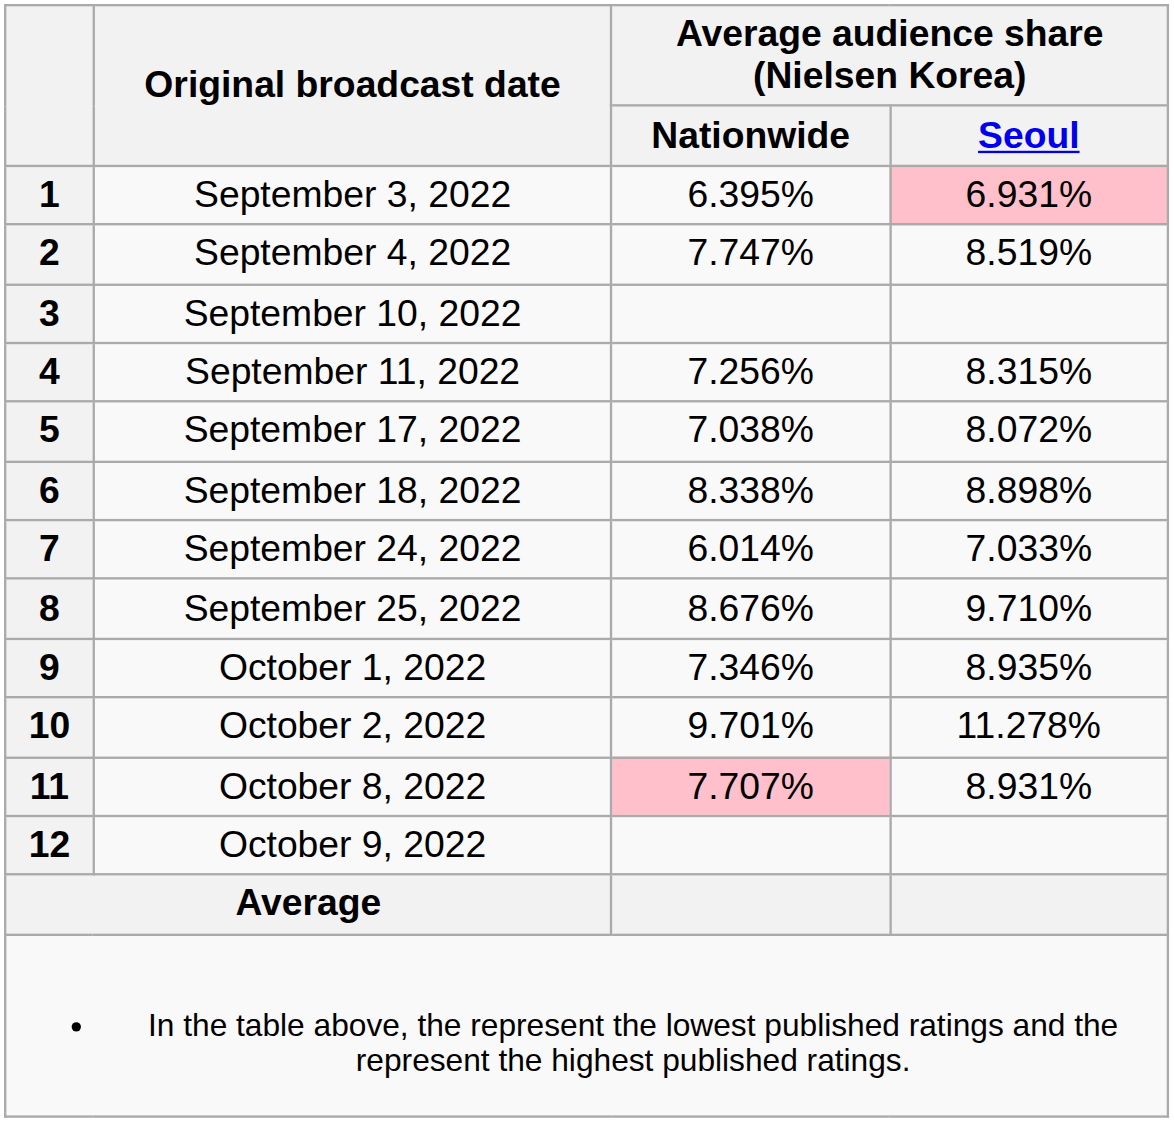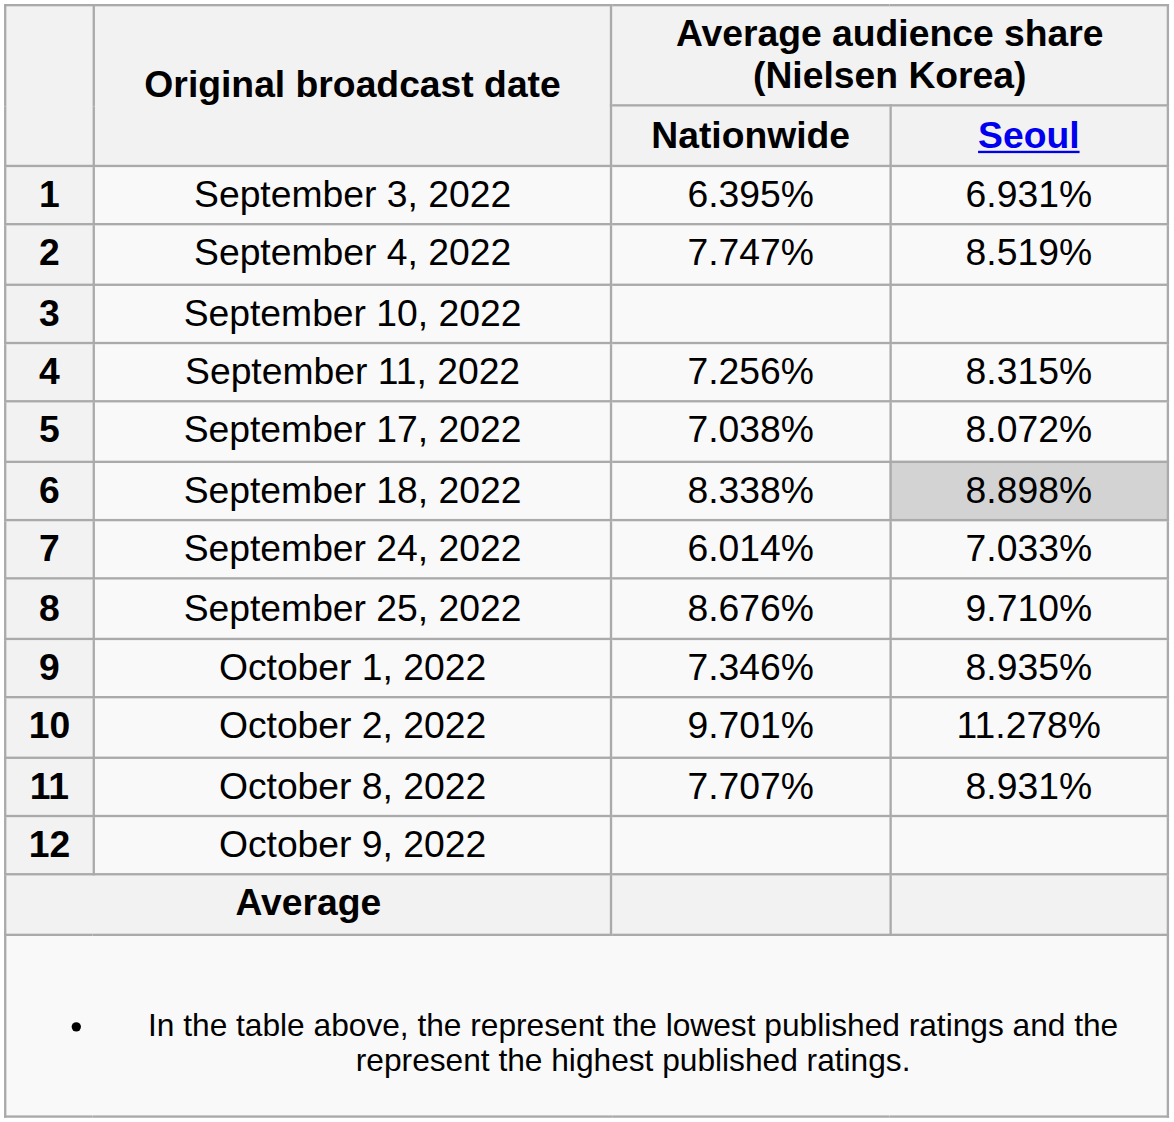(1029, 194) pink background -> (1029, 194) no background
(1029, 489) no background -> (1029, 489) lightgrey background
(751, 785) pink background -> (751, 785) no background
